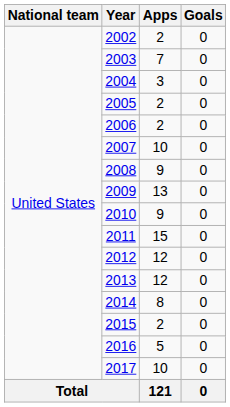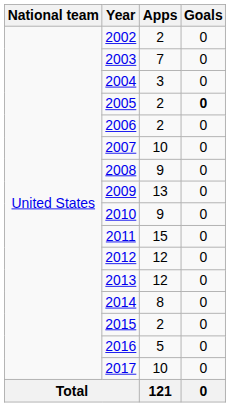(203, 103) normal -> (203, 103) bold
